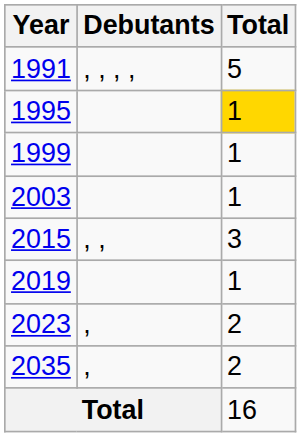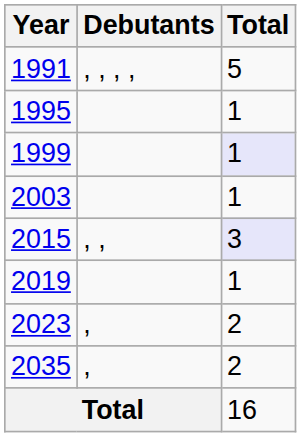(235, 111) gold background -> (235, 111) no background
(235, 153) no background -> (235, 153) lavender background
(235, 238) no background -> (235, 238) lavender background
